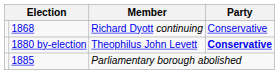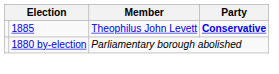- row: (147, 28)
(49, 45) 1880 by-election -> (23, 28) 1885
(23, 61) 1885 -> (49, 45) 1880 by-election
